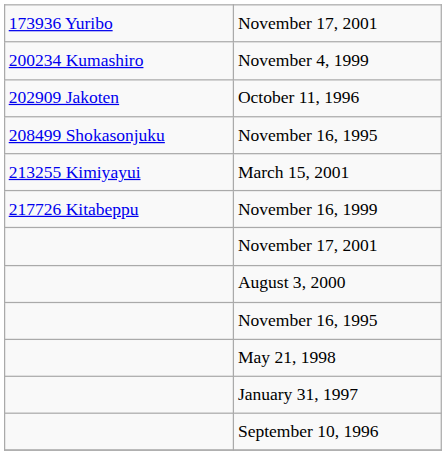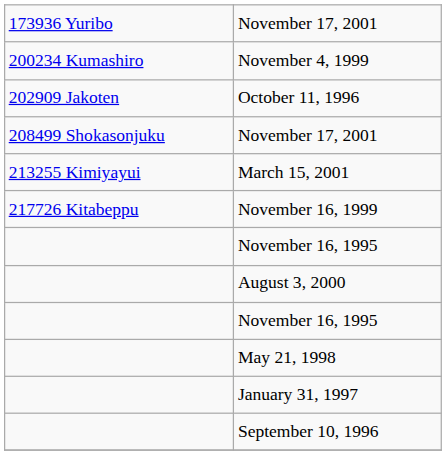(308, 134) November 16, 1995 -> (308, 134) November 17, 2001
(308, 246) November 17, 2001 -> (308, 246) November 16, 1995
